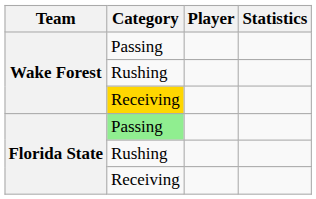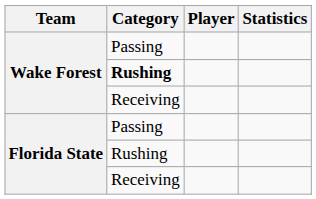(139, 72) normal -> (141, 72) bold
(145, 99) gold background -> (145, 99) no background
(137, 126) lightgreen background -> (137, 126) no background
